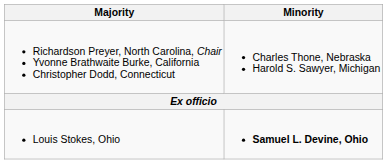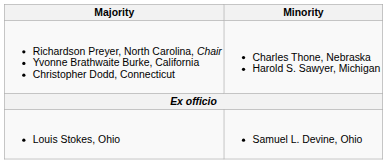(303, 140) bold -> (303, 140) normal
